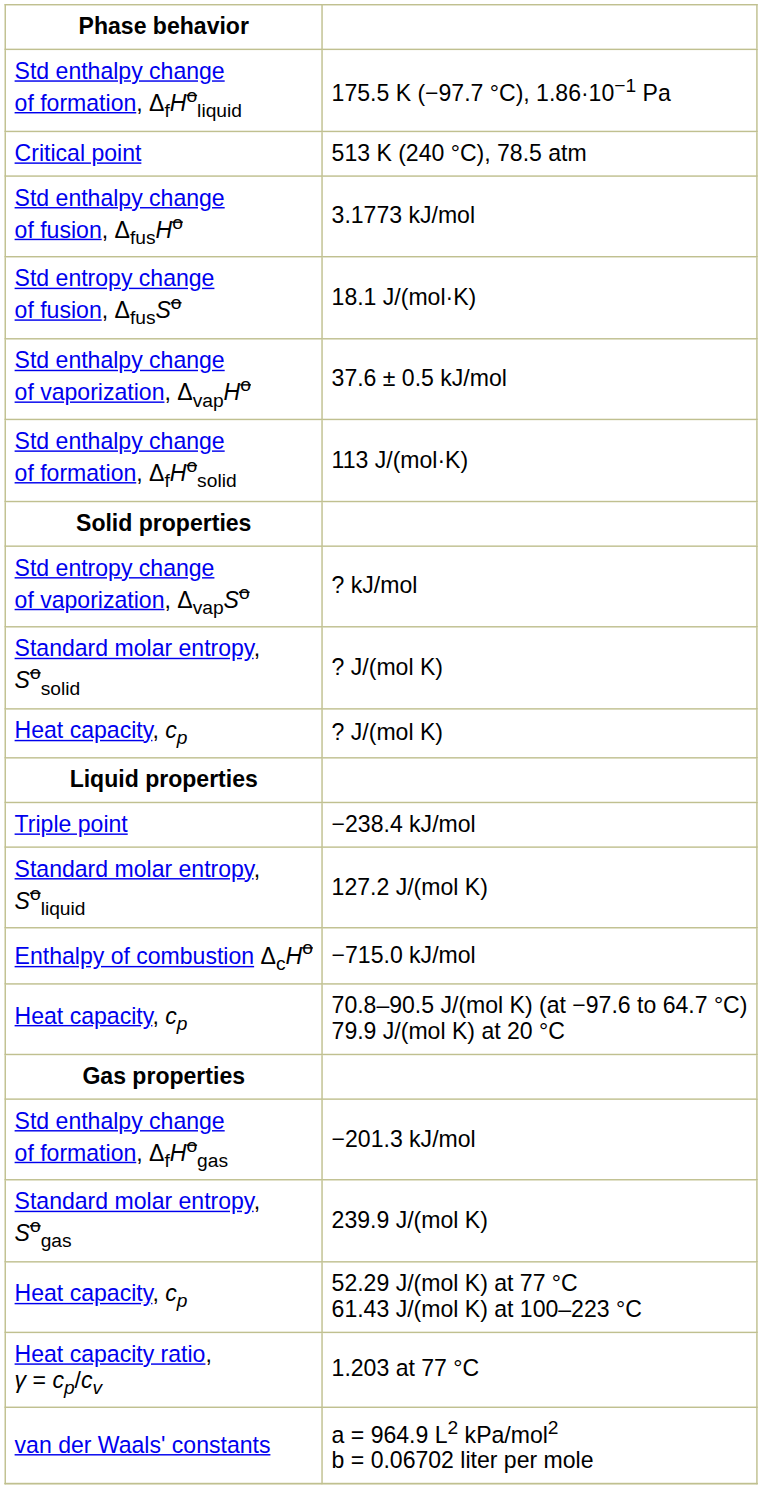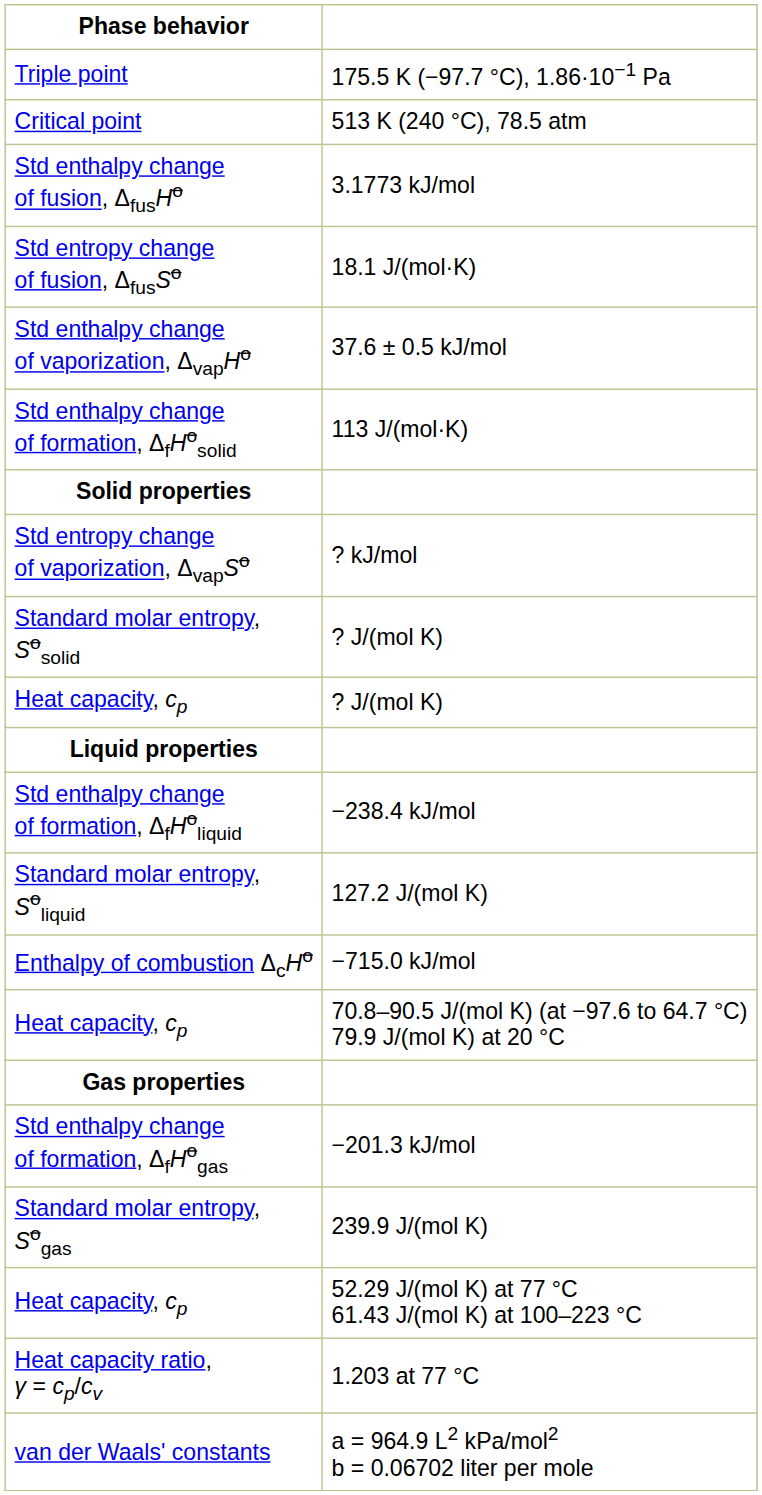(128, 90) Std enthalpy change of formation, ΔfHoliquid -> (71, 74) Triple point
(71, 824) Triple point -> (128, 812) Std enthalpy change of formation, ΔfHoliquid
